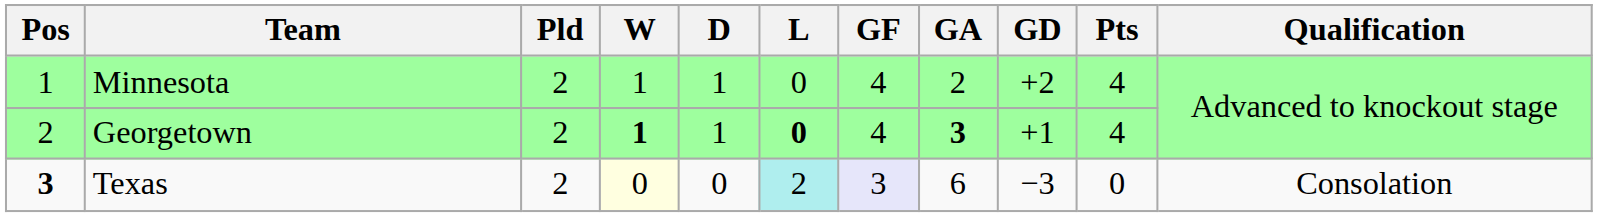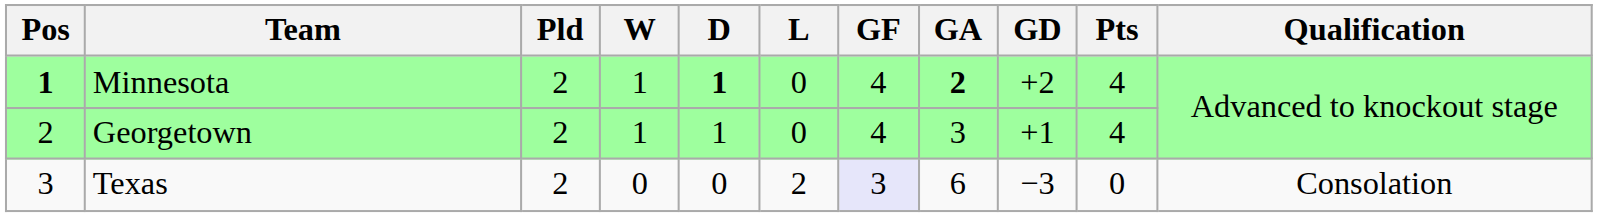(46, 81) normal -> (46, 81) bold
(719, 81) normal -> (719, 81) bold
(958, 81) normal -> (958, 81) bold
(640, 132) bold -> (640, 132) normal
(799, 132) bold -> (799, 132) normal
(958, 132) bold -> (958, 132) normal
(46, 183) bold -> (46, 183) normal
(640, 183) lightyellow background -> (640, 183) no background
(799, 183) paleturquoise background -> (799, 183) no background
